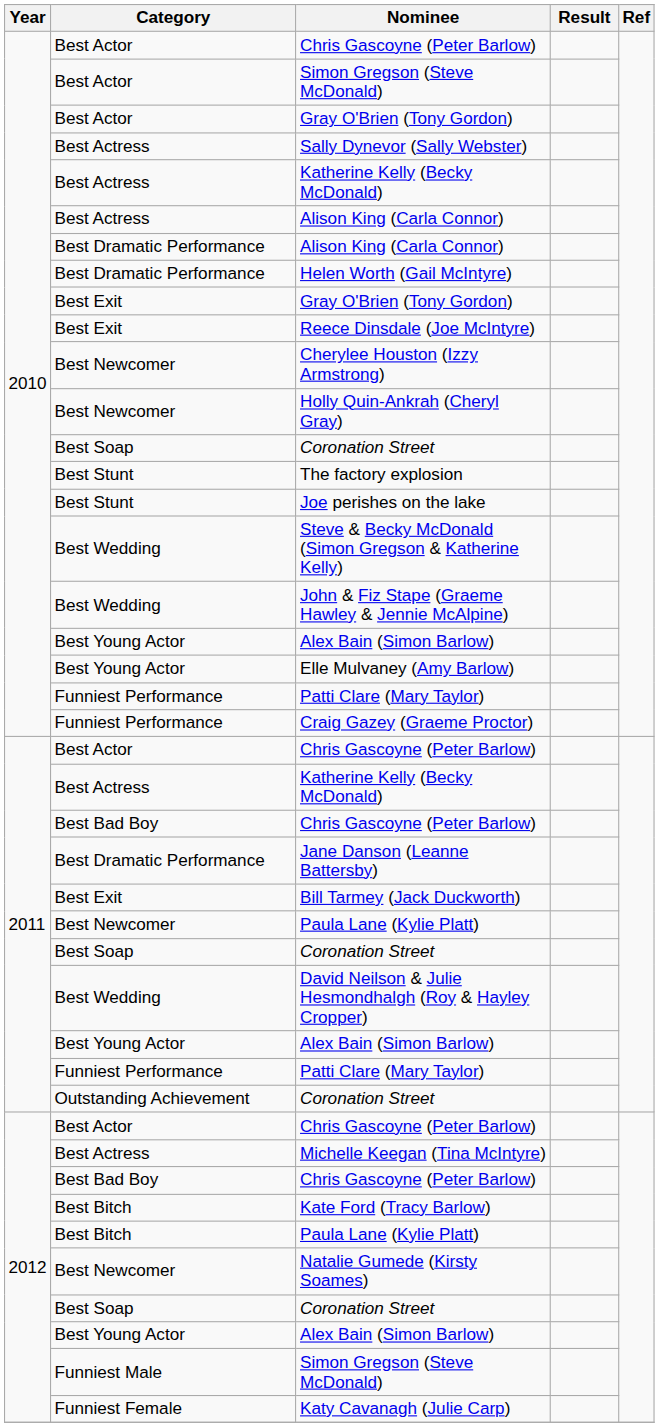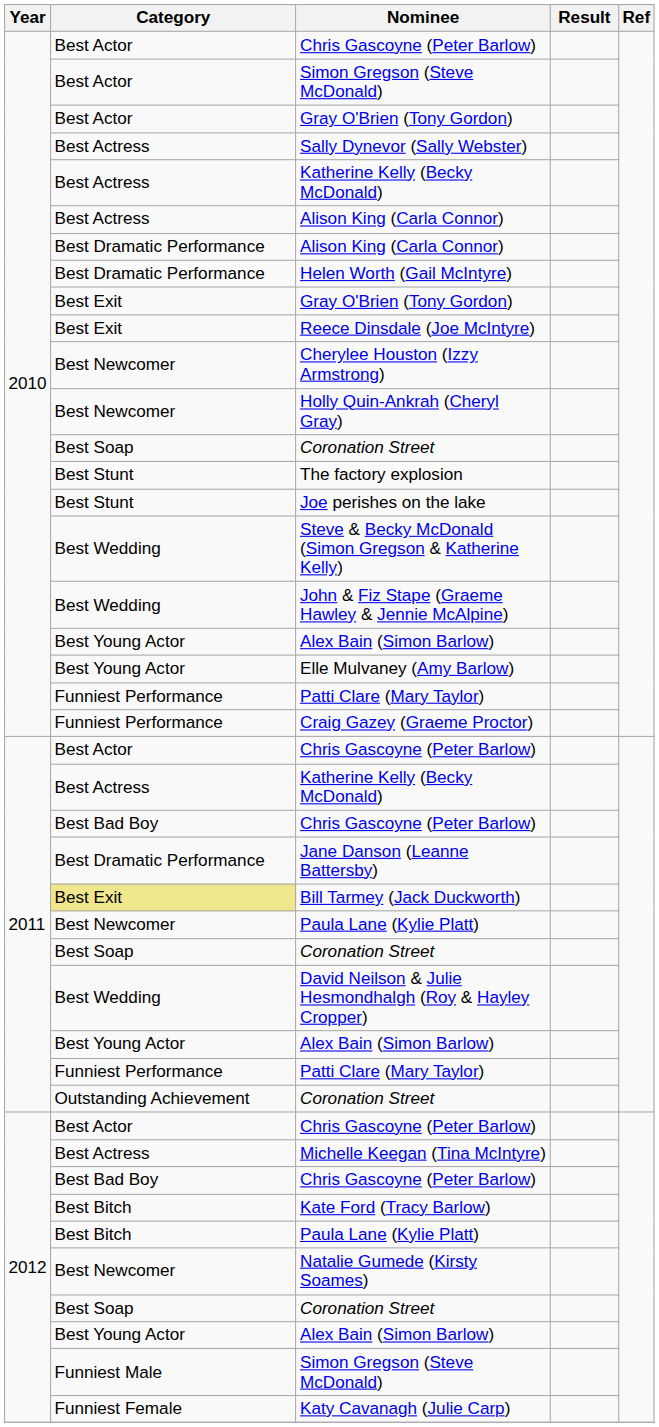(88, 897) no background -> (88, 897) khaki background
